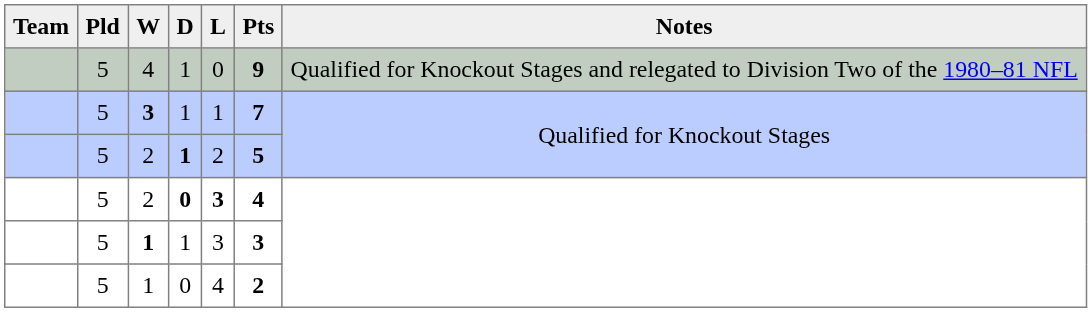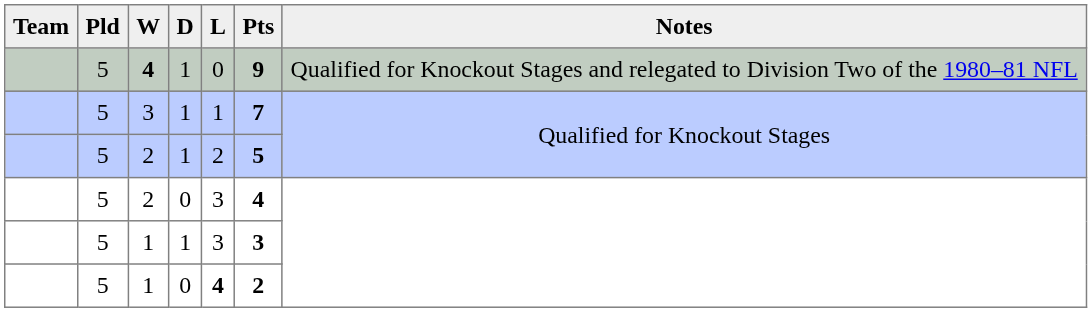(148, 69) normal -> (148, 69) bold
(148, 112) bold -> (148, 112) normal
(185, 155) bold -> (185, 155) normal
(185, 198) bold -> (185, 198) normal
(218, 198) bold -> (218, 198) normal
(148, 242) bold -> (148, 242) normal
(218, 285) normal -> (218, 285) bold
